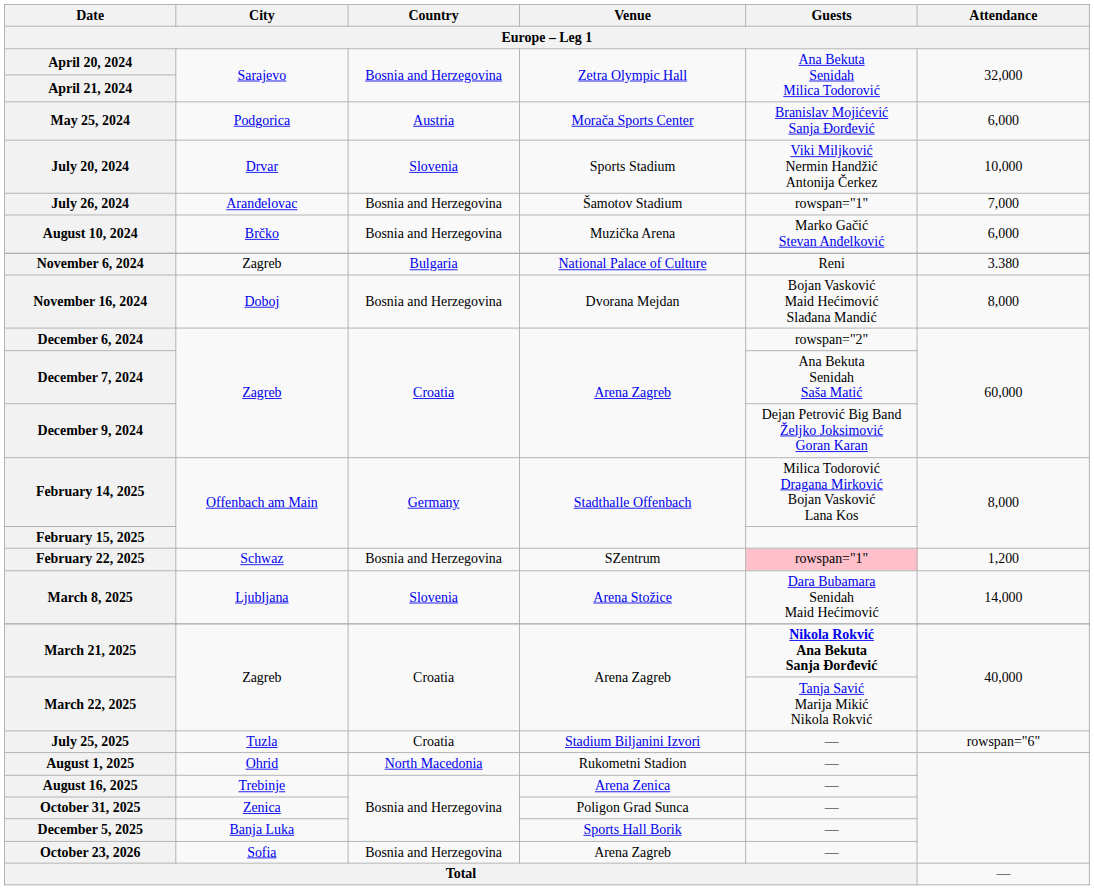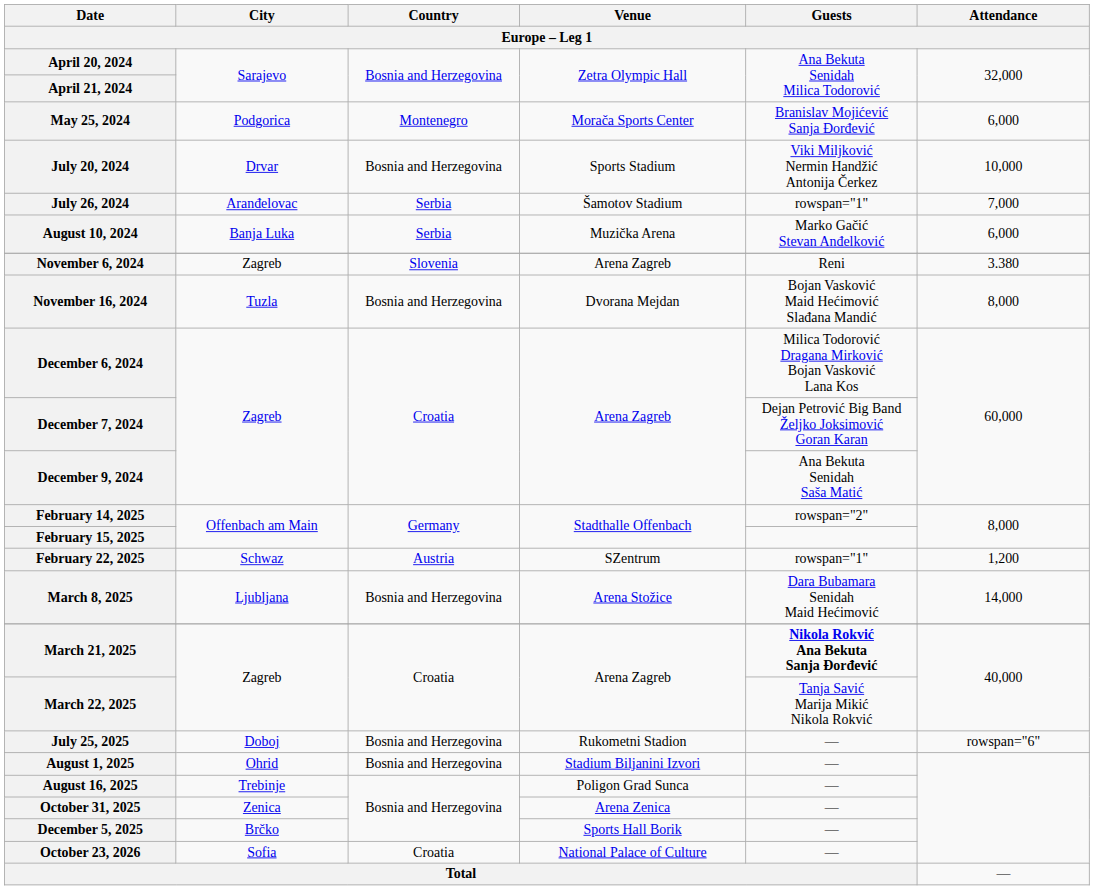(434, 120) Austria -> (434, 120) Montenegro
(434, 166) Slovenia -> (434, 166) Bosnia and Herzegovina
(434, 204) Bosnia and Herzegovina -> (434, 204) Serbia
(262, 234) Brčko -> (262, 234) Banja Luka
(434, 234) Bosnia and Herzegovina -> (434, 234) Serbia
(434, 264) Bulgaria -> (434, 264) Slovenia
(633, 264) National Palace of Culture -> (633, 264) Arena Zagreb
(262, 301) Doboj -> (262, 301) Tuzla
(832, 339) rowspan="2" -> (832, 362) Milica Todorović Dragana Mirković Bojan Vasković Lana Kos
(832, 377) Ana Bekuta Senidah Saša Matić -> (832, 424) Dejan Petrović Big Band Željko Joksimović Goran Karan
(832, 430) Dejan Petrović Big Band Željko Joksimović Goran Karan -> (832, 477) Ana Bekuta Senidah Saša Matić
(832, 491) Milica Todorović Dragana Mirković Bojan Vasković Lana Kos -> (832, 515) rowspan="2"
(434, 559) Bosnia and Herzegovina -> (434, 559) Austria
(832, 559) pink background -> (832, 559) no background
(434, 597) Slovenia -> (434, 597) Bosnia and Herzegovina
(262, 741) Tuzla -> (262, 741) Doboj
(434, 741) Croatia -> (434, 741) Bosnia and Herzegovina
(633, 741) Stadium Biljanini Izvori -> (633, 741) Rukometni Stadion
(434, 763) North Macedonia -> (434, 763) Bosnia and Herzegovina
(633, 763) Rukometni Stadion -> (633, 763) Stadium Biljanini Izvori
(633, 785) Arena Zenica -> (633, 785) Poligon Grad Sunca
(633, 807) Poligon Grad Sunca -> (633, 807) Arena Zenica
(262, 830) Banja Luka -> (262, 830) Brčko
(434, 852) Bosnia and Herzegovina -> (434, 852) Croatia
(633, 852) Arena Zagreb -> (633, 852) National Palace of Culture
